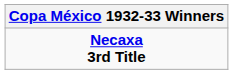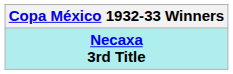(116, 48) no background -> (116, 48) paleturquoise background
